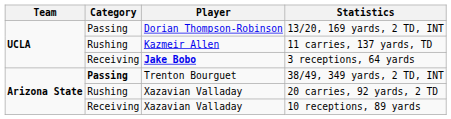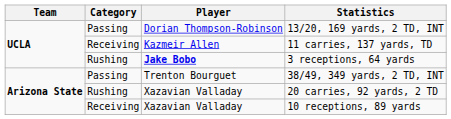(107, 44) Rushing -> (113, 44) Receiving
(113, 60) Receiving -> (107, 60) Rushing
(107, 76) bold -> (107, 76) normal
